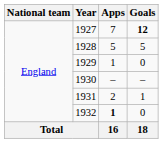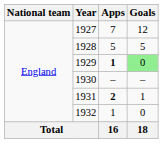(143, 29) bold -> (143, 29) normal
(113, 63) normal -> (113, 63) bold
(143, 63) no background -> (143, 63) lightgreen background
(113, 96) normal -> (113, 96) bold
(113, 113) bold -> (113, 113) normal
